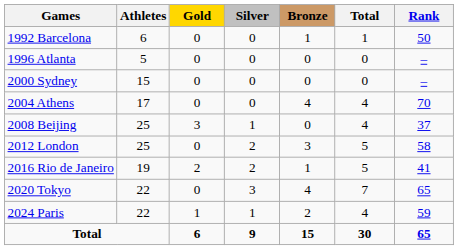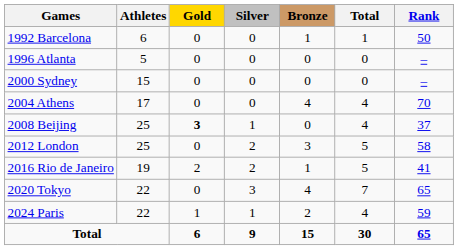(197, 125) normal -> (197, 125) bold
